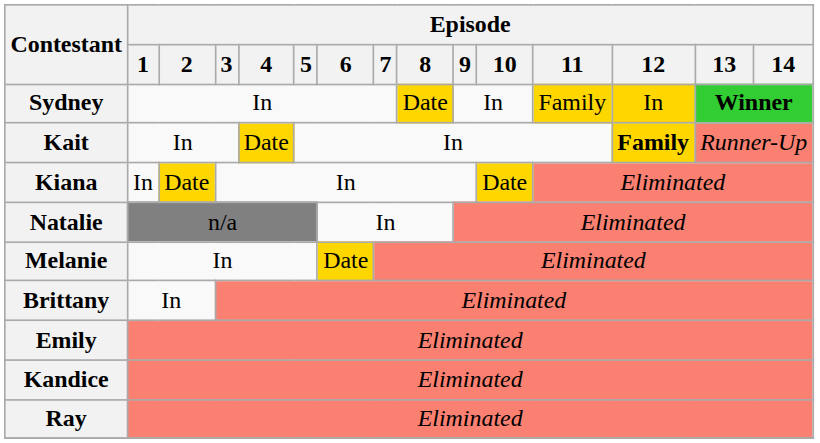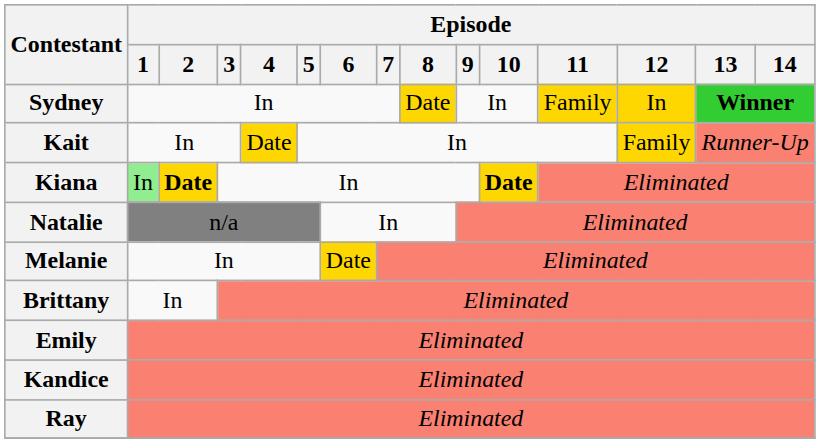(653, 142) bold -> (657, 142) normal
(143, 182) no background -> (143, 182) lightgreen background
(187, 182) normal -> (188, 182) bold
(505, 182) normal -> (509, 182) bold
